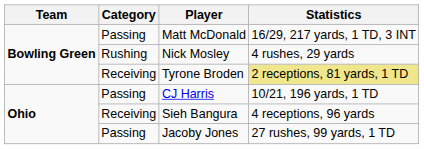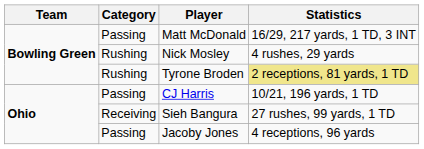(129, 74) Receiving -> (124, 74) Rushing
(313, 113) 4 receptions, 96 yards -> (323, 113) 27 rushes, 99 yards, 1 TD
(323, 133) 27 rushes, 99 yards, 1 TD -> (313, 133) 4 receptions, 96 yards
